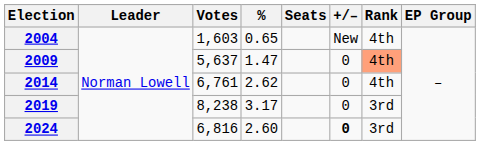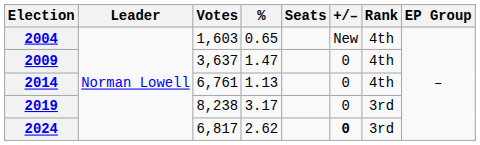(217, 61) 5,637 -> (217, 61) 3,637
(382, 61) lightsalmon background -> (382, 61) no background
(261, 84) 2.62 -> (261, 84) 1.13
(217, 129) 6,816 -> (217, 129) 6,817
(261, 129) 2.60 -> (261, 129) 2.62
